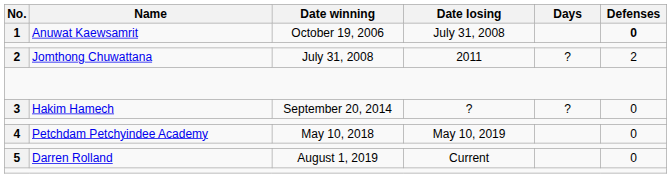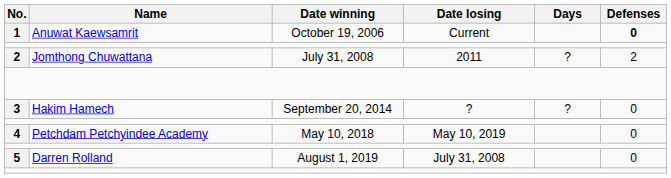(469, 33) July 31, 2008 -> (469, 33) Current
(469, 158) Current -> (469, 158) July 31, 2008
